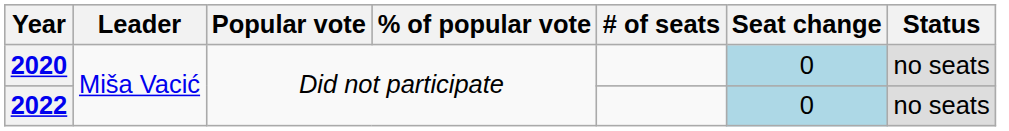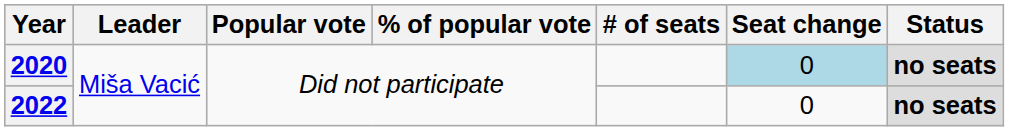(942, 65) normal -> (945, 65) bold
(807, 105) lightblue background -> (807, 105) no background
(942, 105) normal -> (945, 105) bold
